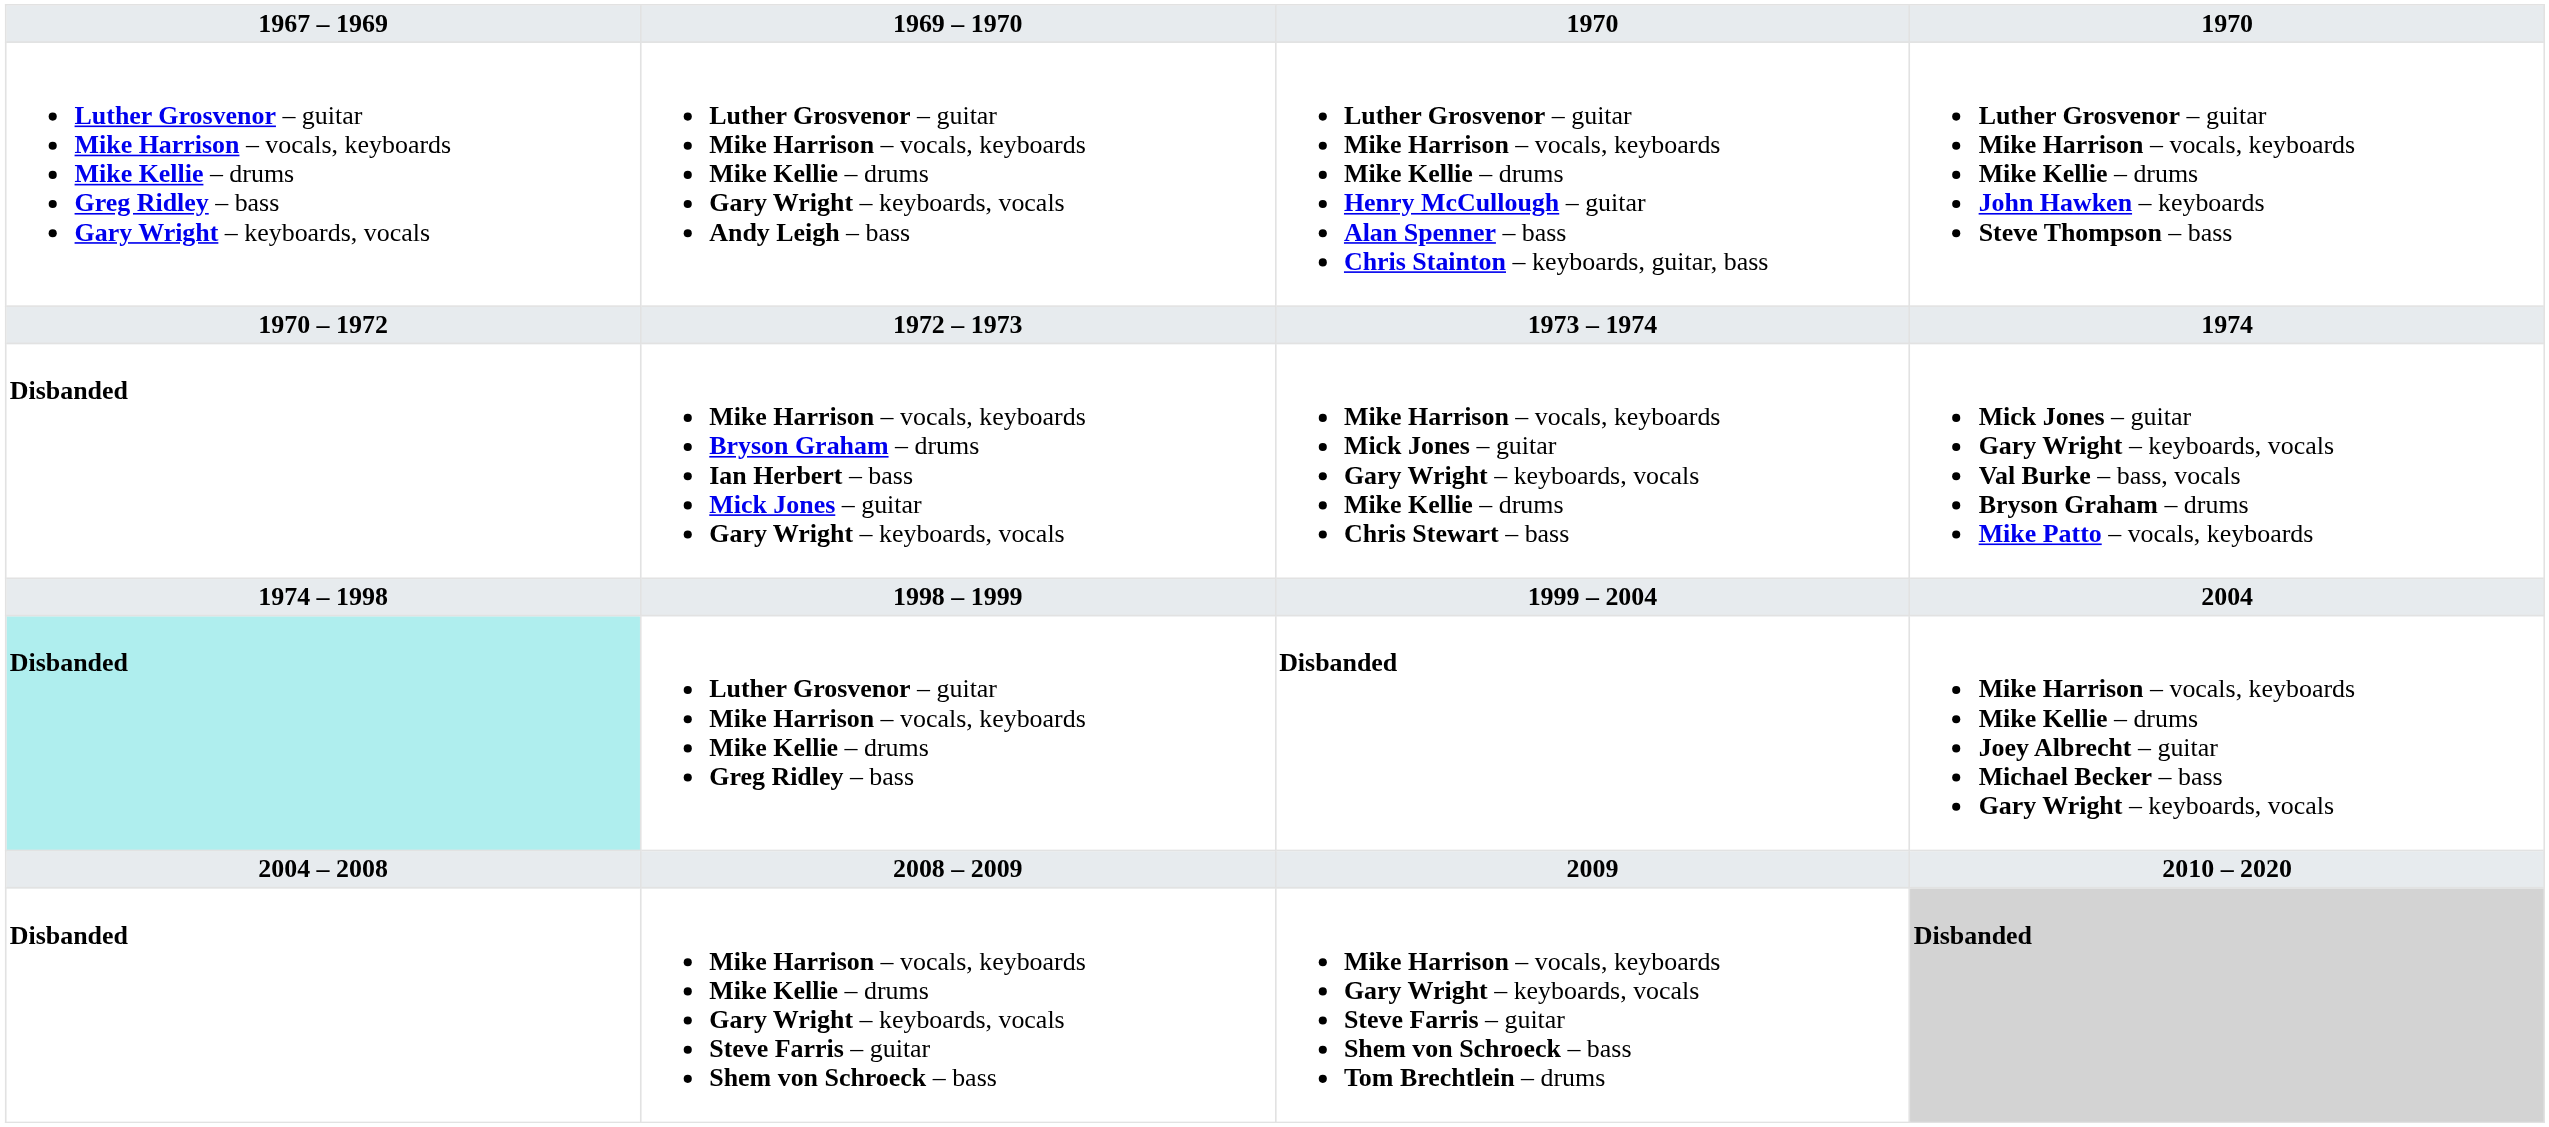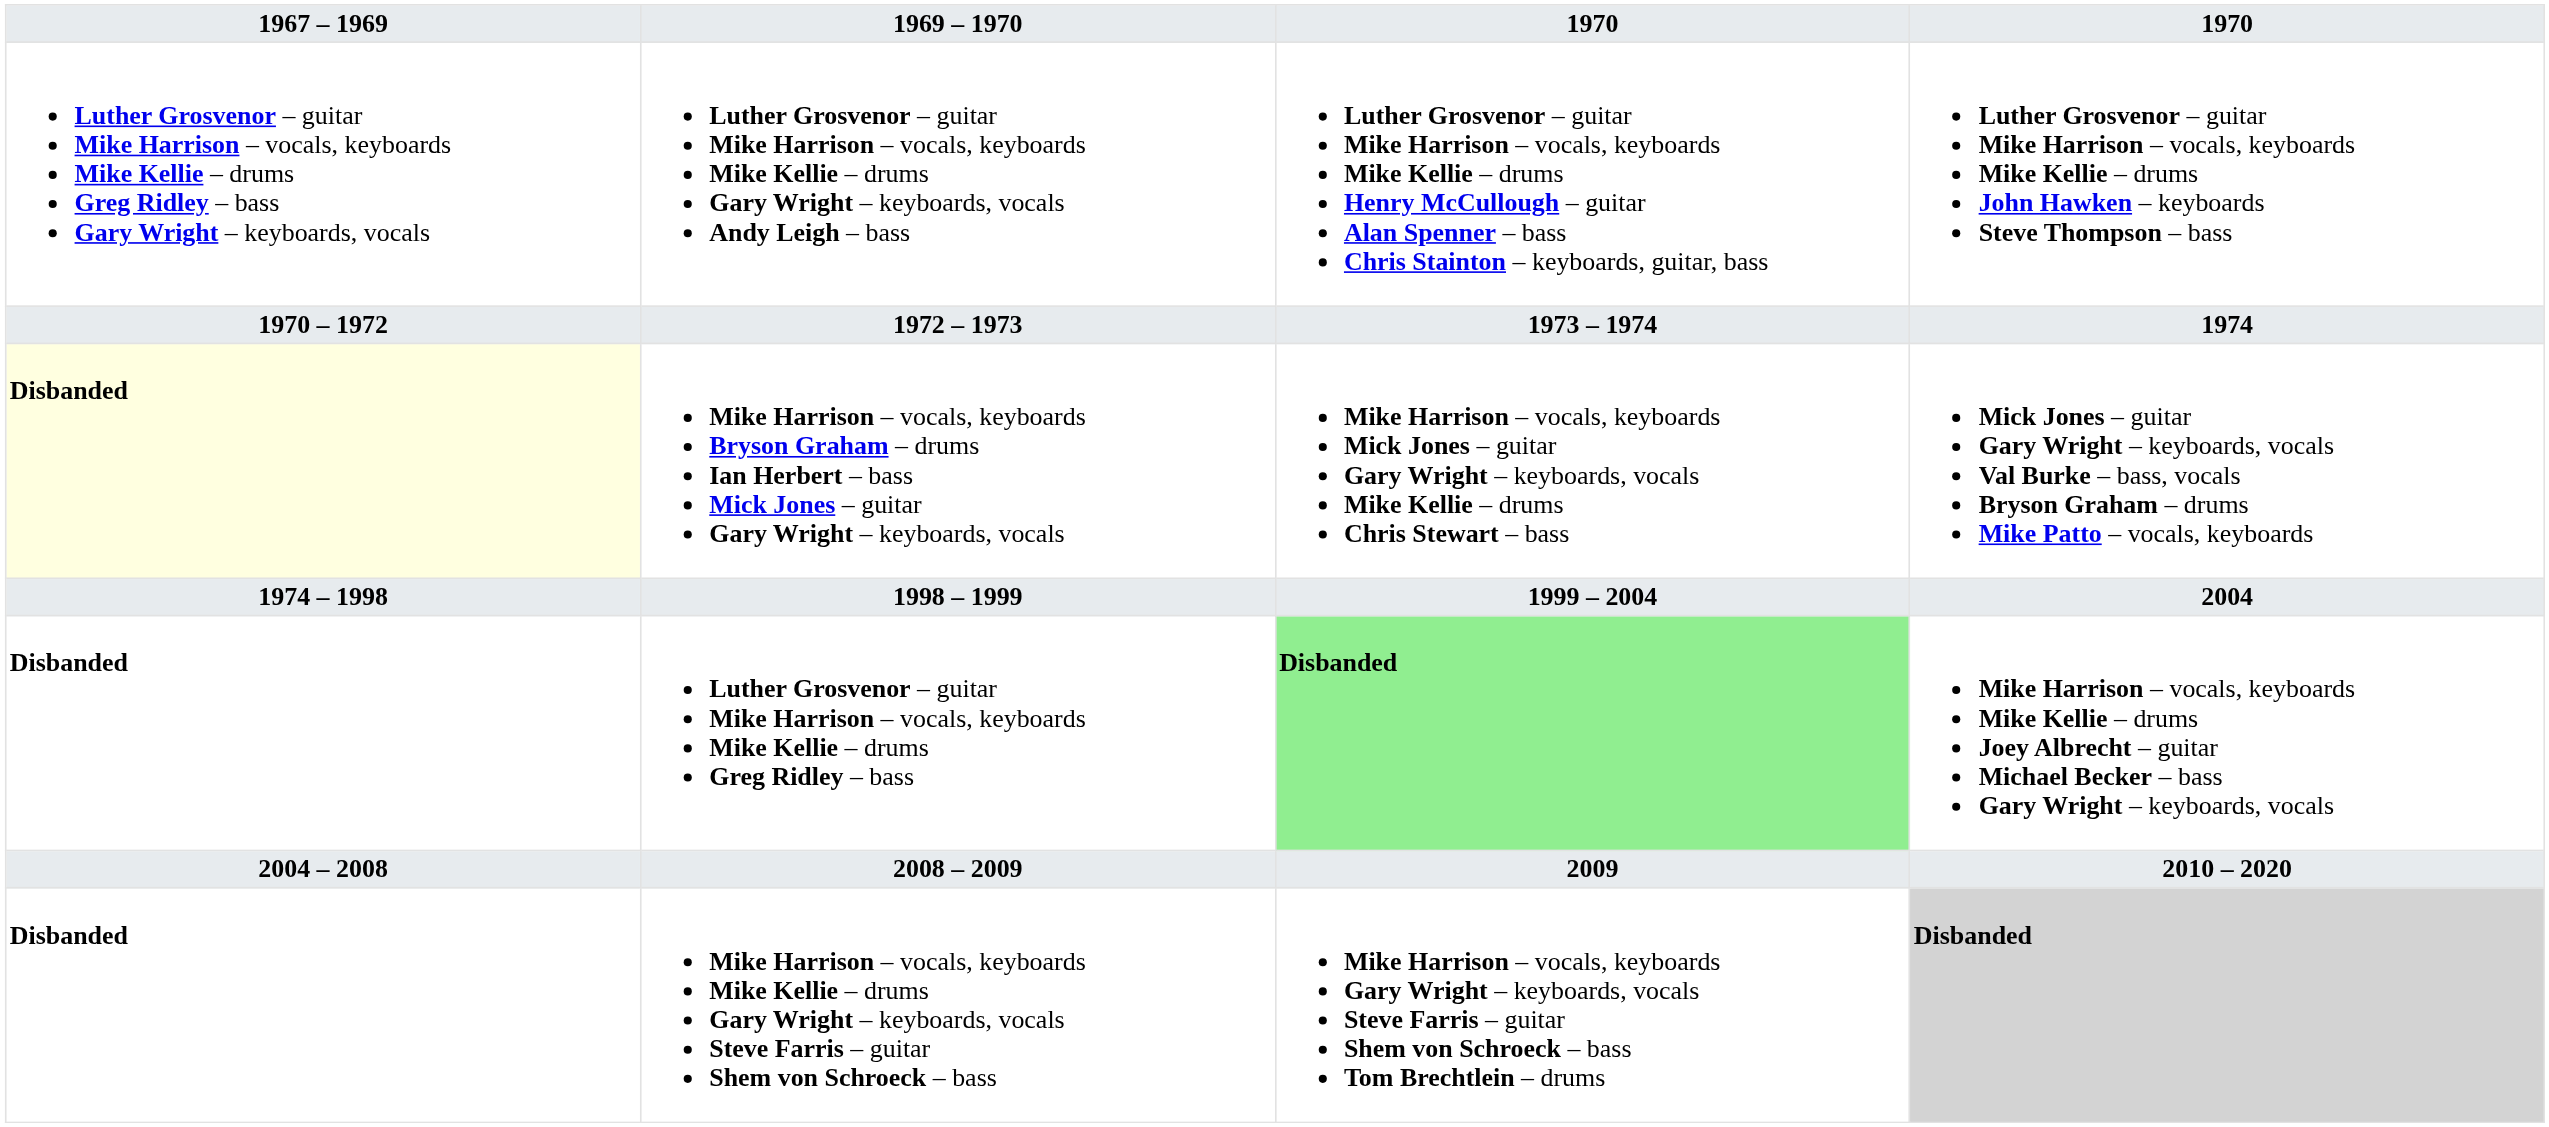(69, 390) no background -> (69, 390) lightyellow background
(69, 663) paleturquoise background -> (69, 663) no background
(1338, 663) no background -> (1338, 663) lightgreen background
